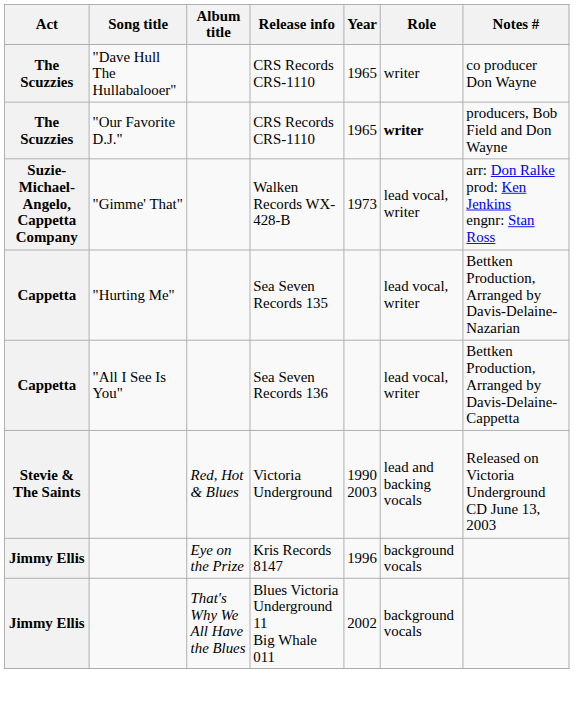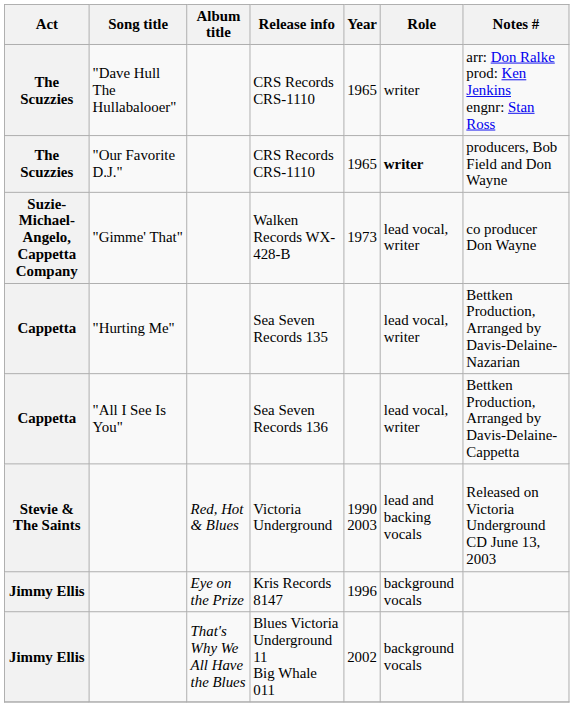(502, 73) co producer Don Wayne -> (511, 90) arr: Don Ralke prod: Ken Jenkins engnr: Stan Ross
(511, 204) arr: Don Ralke prod: Ken Jenkins engnr: Stan Ross -> (502, 237) co producer Don Wayne
